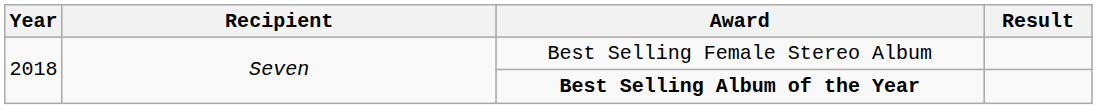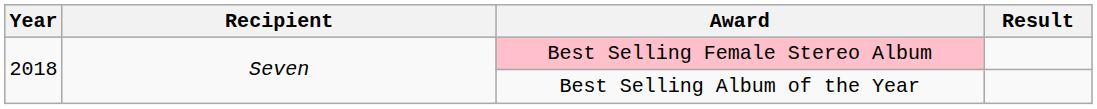(740, 54) no background -> (740, 54) pink background
(740, 86) bold -> (740, 86) normal
